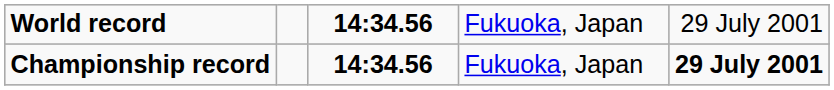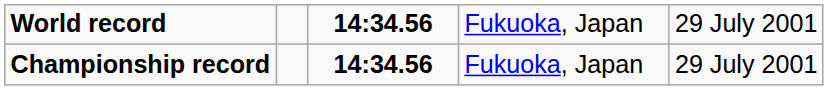(749, 64) bold -> (746, 64) normal
